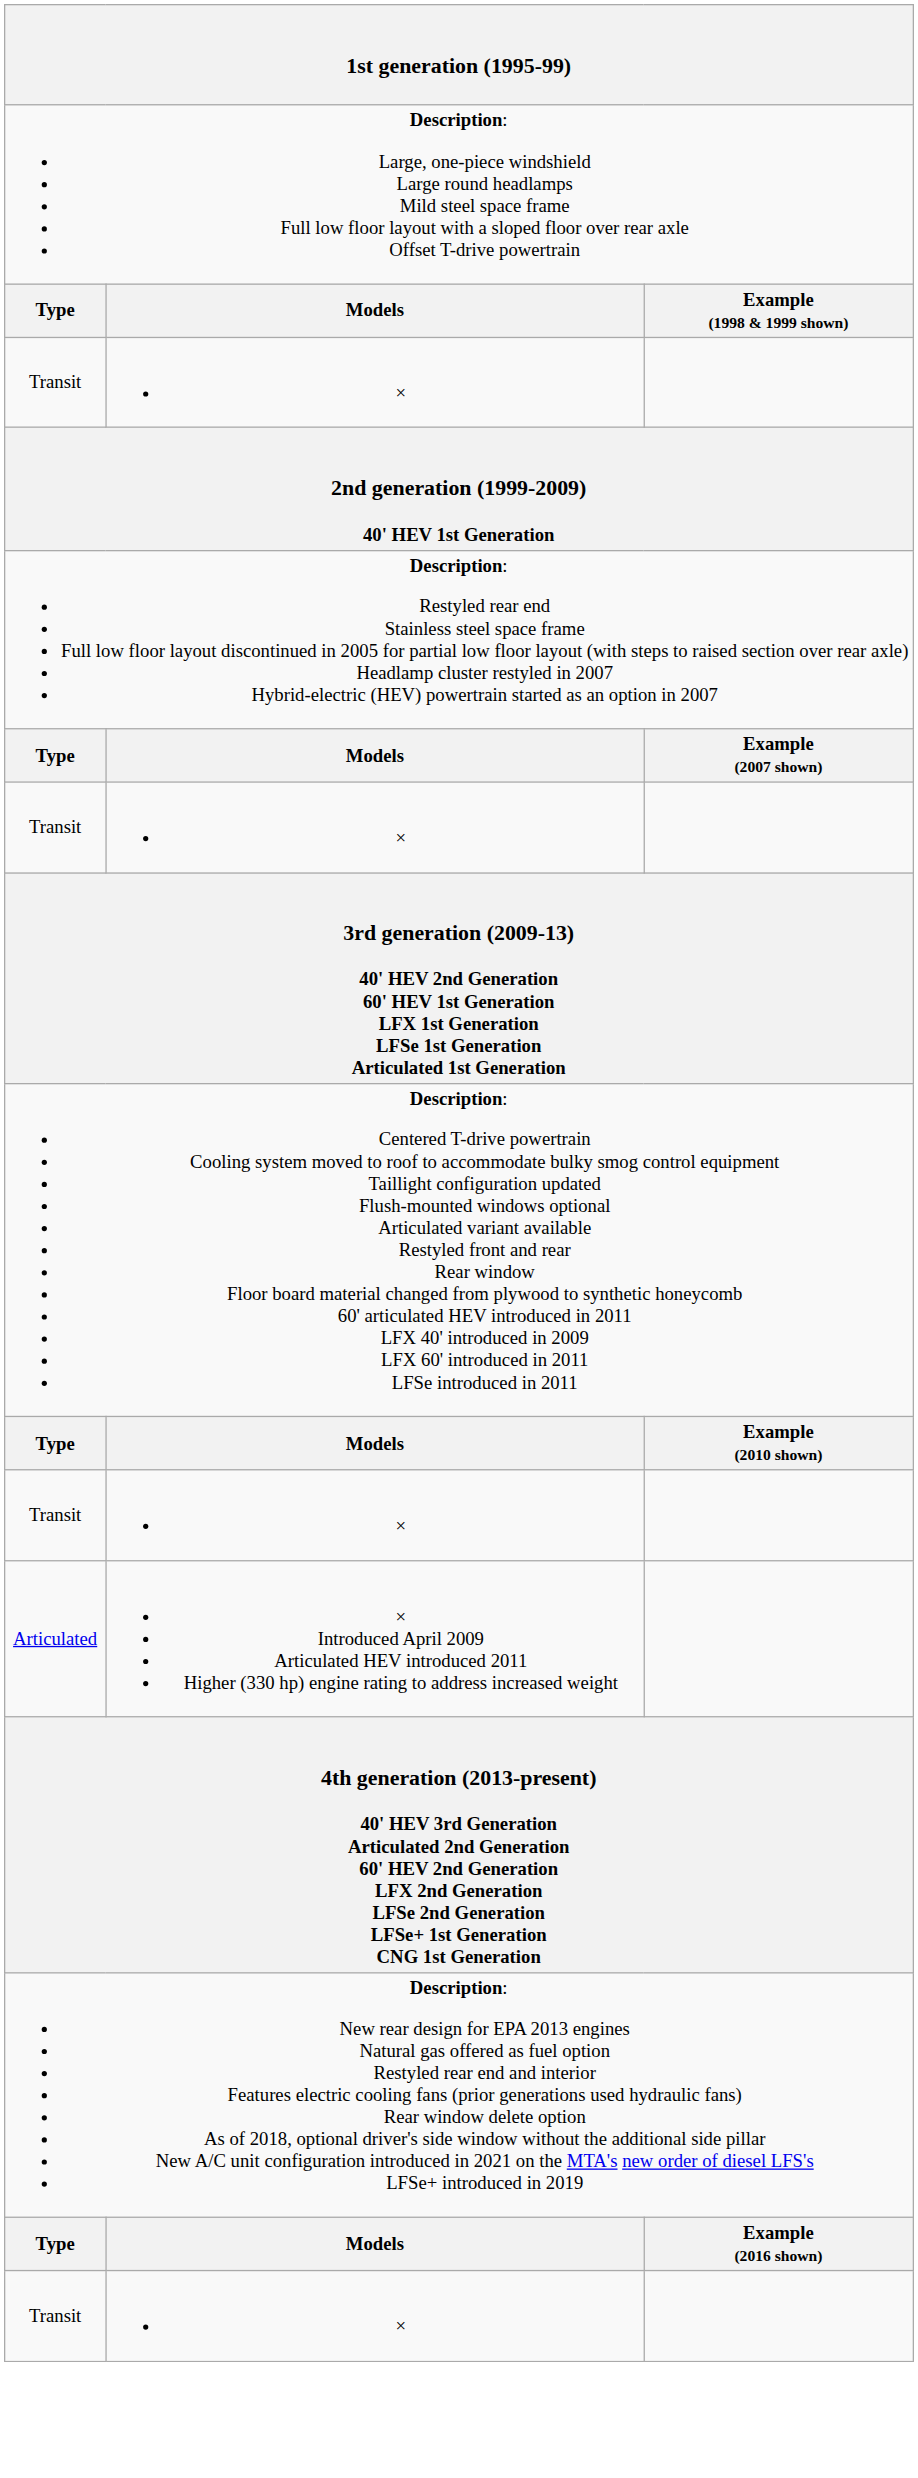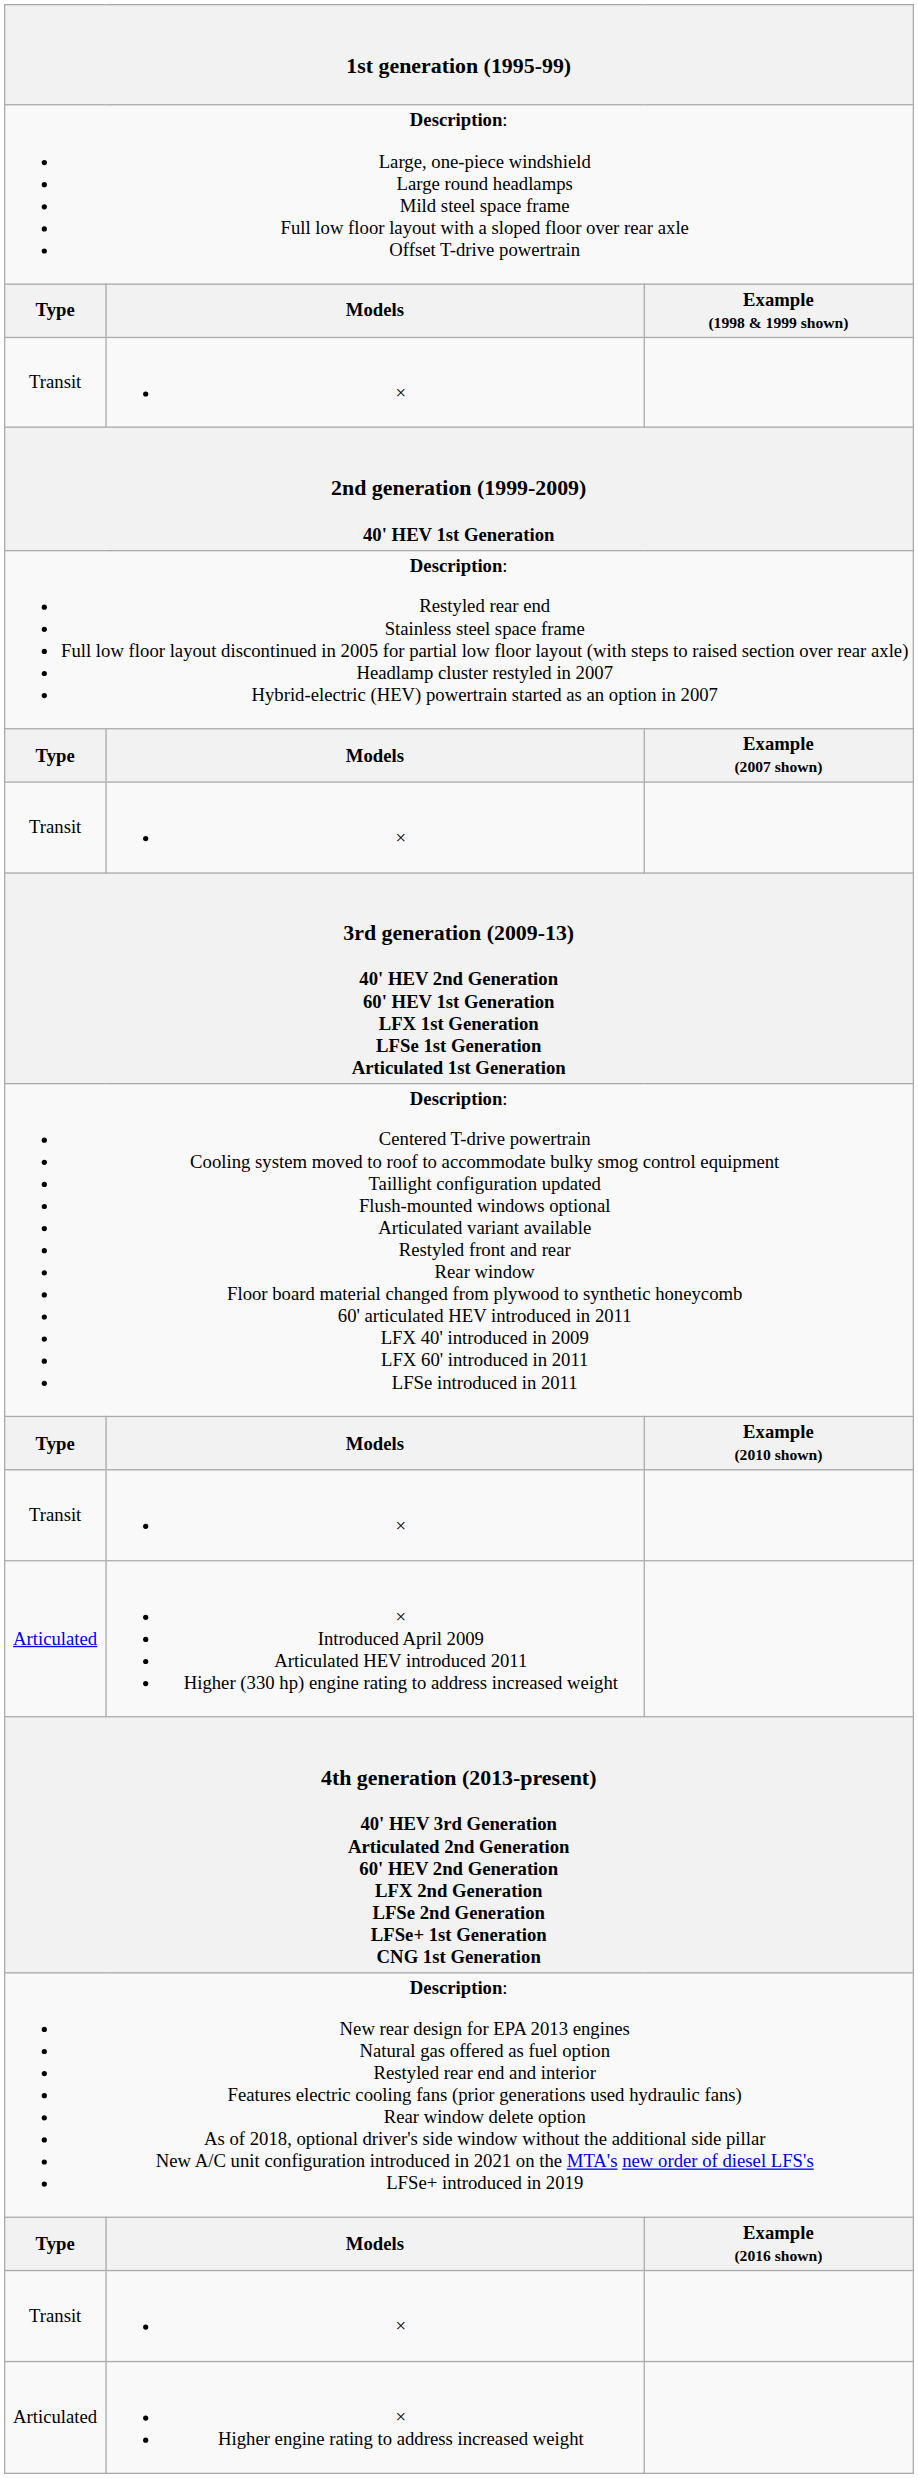+ row: (55, 2417)
